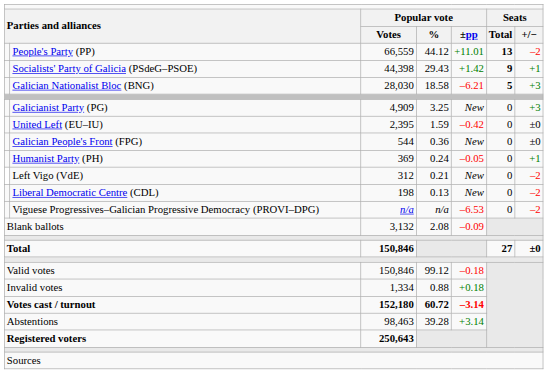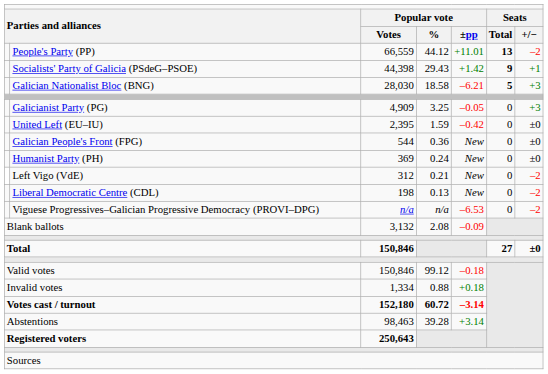(474, 107) New -> (472, 107) –0.05
(472, 158) –0.05 -> (474, 158) New
(535, 158) +1 -> (535, 158) ±0
